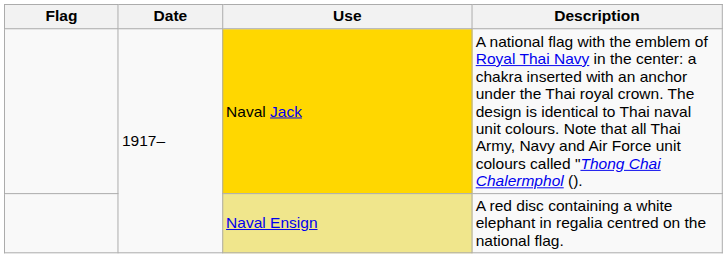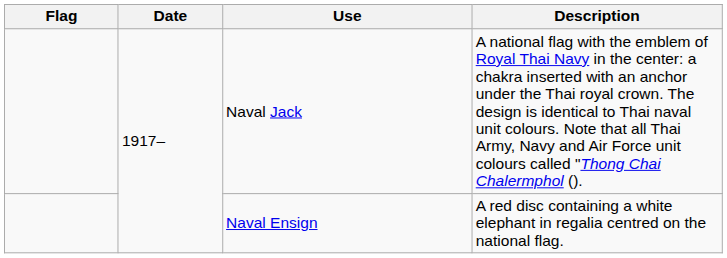(264, 111) gold background -> (264, 111) no background
(272, 223) khaki background -> (272, 223) no background
